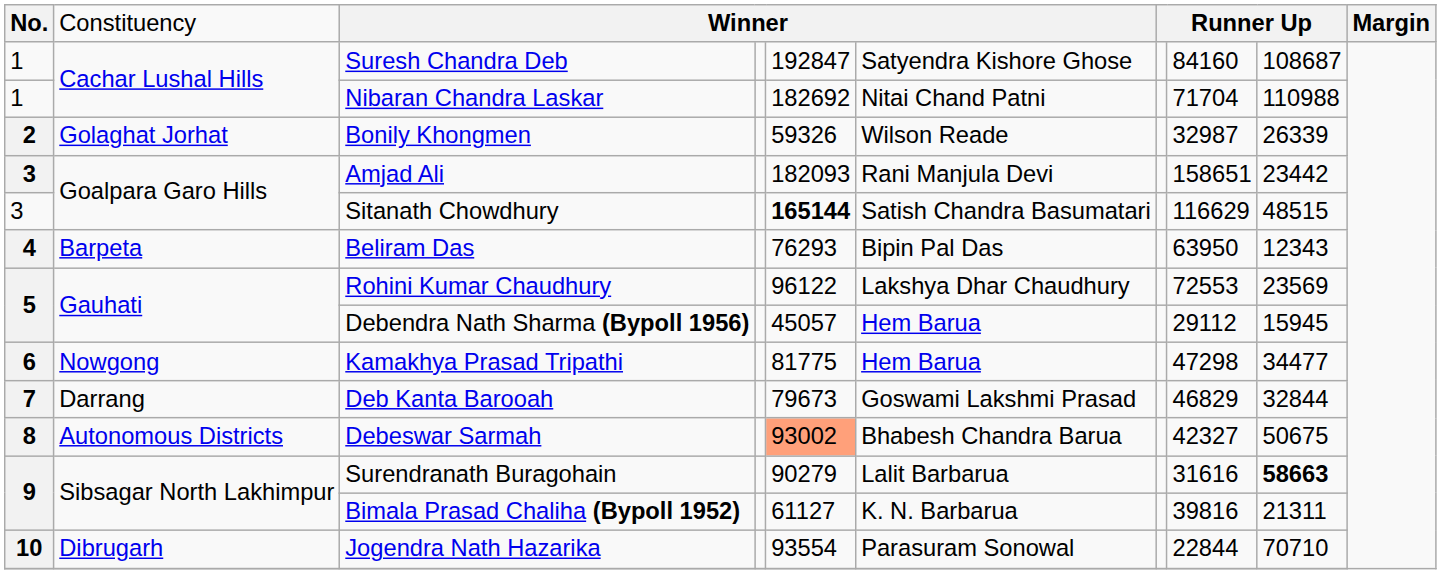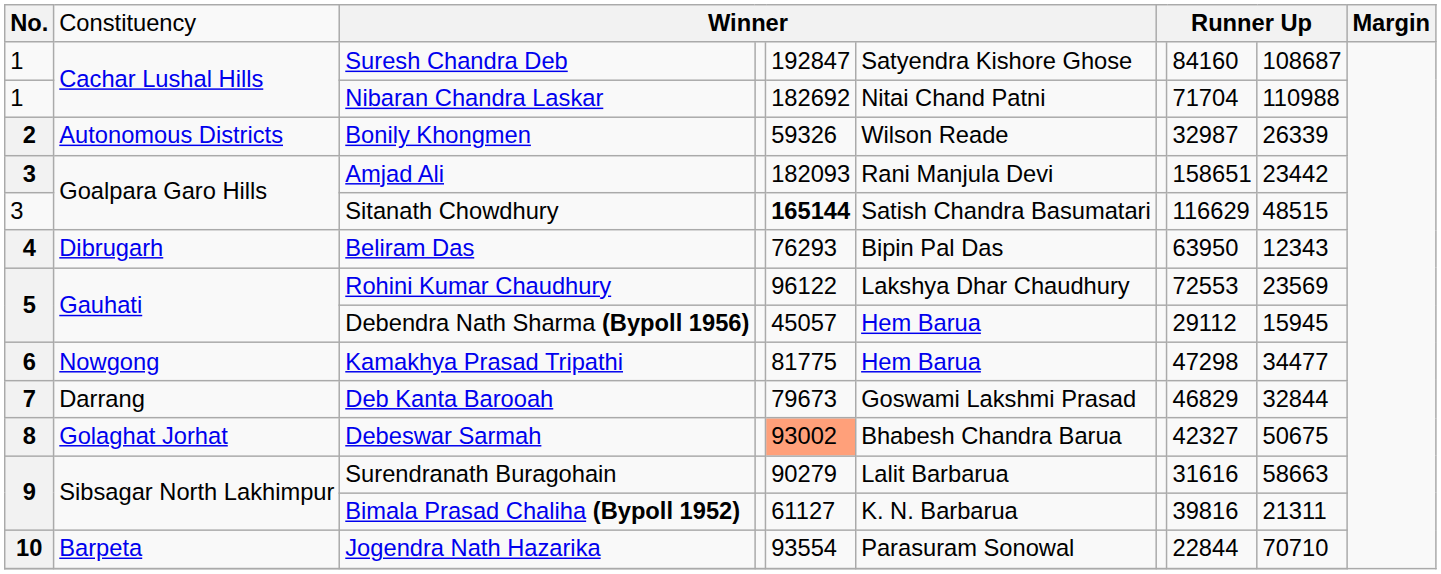(144, 135) Golaghat Jorhat -> (171, 135) Autonomous Districts
(101, 248) Barpeta -> (111, 248) Dibrugarh
(171, 436) Autonomous Districts -> (144, 436) Golaghat Jorhat
(1295, 473) bold -> (1295, 473) normal
(111, 549) Dibrugarh -> (101, 549) Barpeta
